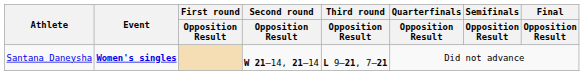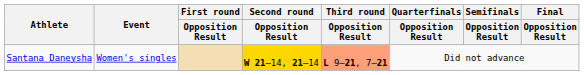(137, 57) bold -> (137, 57) normal
(282, 63) no background -> (282, 63) gold background
(355, 63) no background -> (355, 63) lightsalmon background
